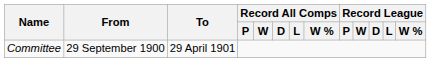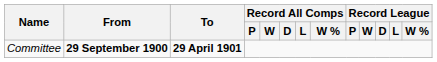(115, 48) normal -> (117, 48) bold
(202, 48) normal -> (207, 48) bold
